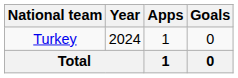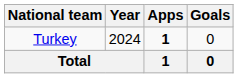(166, 38) normal -> (166, 38) bold
